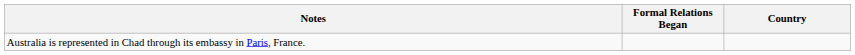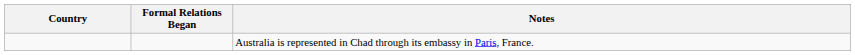columns swapped: (787, 19) <-> (313, 19)
